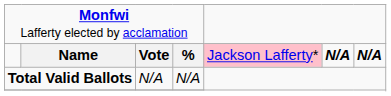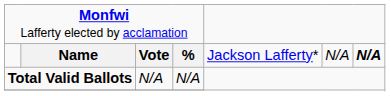(263, 55) pink background -> (263, 55) no background
(338, 55) bold -> (337, 55) normal
